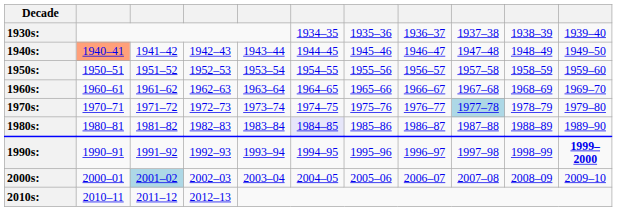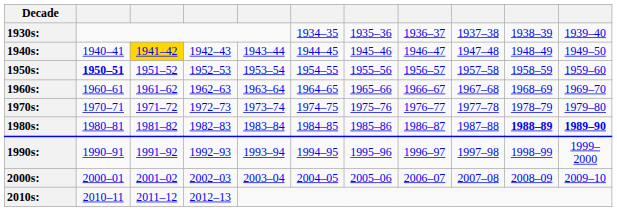(103, 51) lightsalmon background -> (103, 51) no background
(157, 51) no background -> (157, 51) gold background
(103, 70) normal -> (103, 70) bold
(478, 107) lightblue background -> (478, 107) no background
(317, 126) lavender background -> (317, 126) no background
(532, 126) normal -> (532, 126) bold
(585, 126) normal -> (585, 126) bold
(585, 152) bold -> (585, 152) normal
(157, 178) lightblue background -> (157, 178) no background
